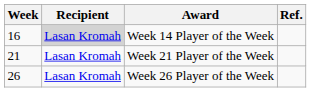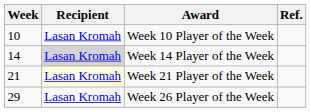+ row: (200, 35)
(14, 35) 16 -> (14, 55) 14
(83, 55) no background -> (83, 76) lightyellow background
(14, 76) 26 -> (14, 96) 29
